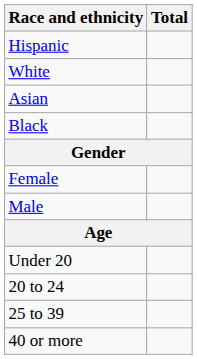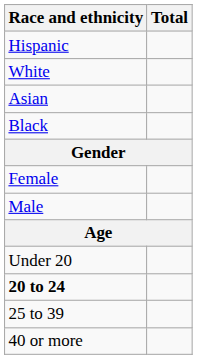(36, 286) normal -> (37, 286) bold
